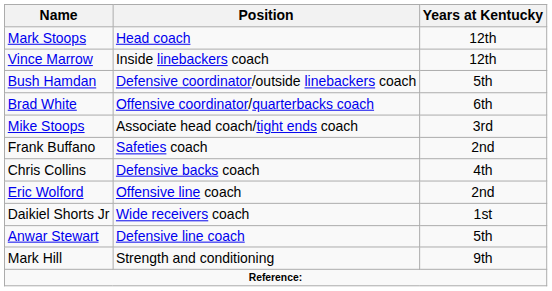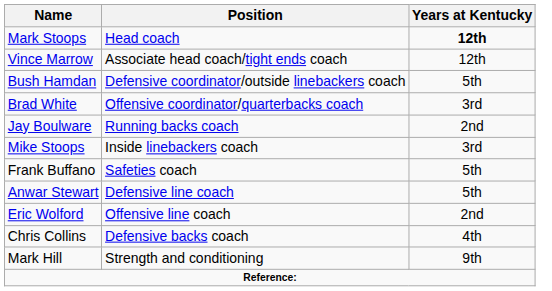(483, 38) normal -> (472, 38) bold
(192, 60) Inside linebackers coach -> (226, 60) Associate head coach/tight ends coach
(483, 104) 6th -> (472, 104) 3rd
+ row: (50, 126)
(237, 126) Associate head coach/tight ends coach -> (182, 148) Inside linebackers coach
(483, 148) 2nd -> (472, 170) 5th
rows swapped: (47, 170) <-> (53, 237)
- row: (59, 215)
